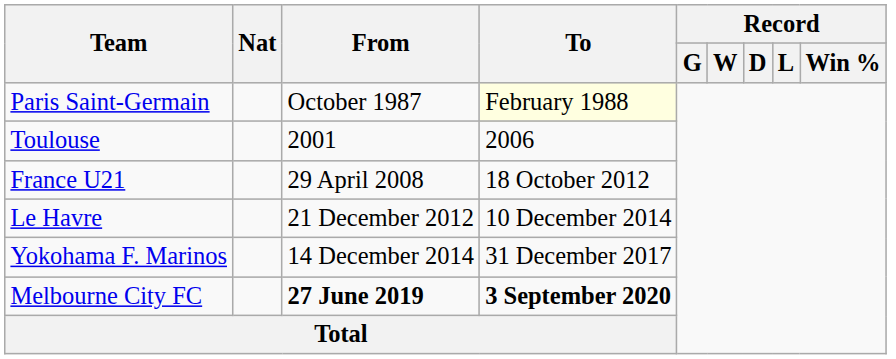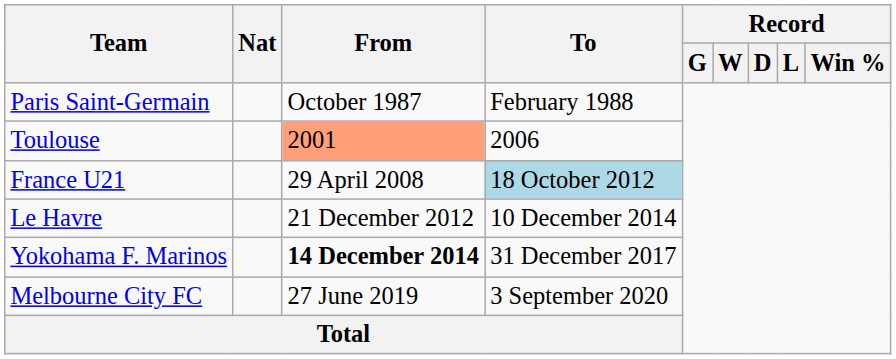(557, 101) lightyellow background -> (562, 101) no background
(312, 140) no background -> (312, 140) lightsalmon background
(567, 179) no background -> (572, 179) lightblue background
(381, 256) normal -> (383, 256) bold
(356, 295) bold -> (353, 295) normal
(578, 295) bold -> (579, 295) normal
